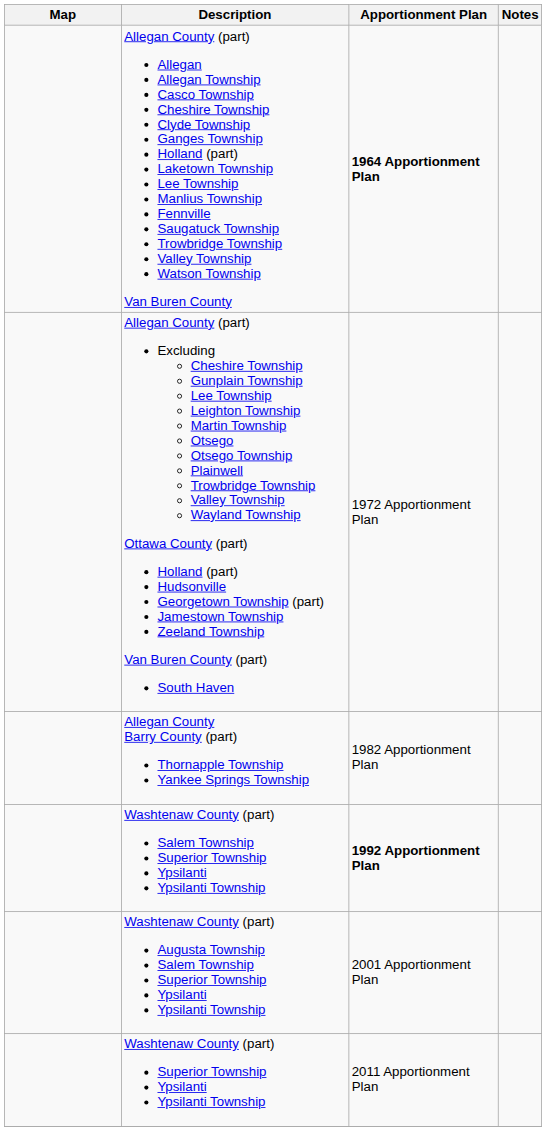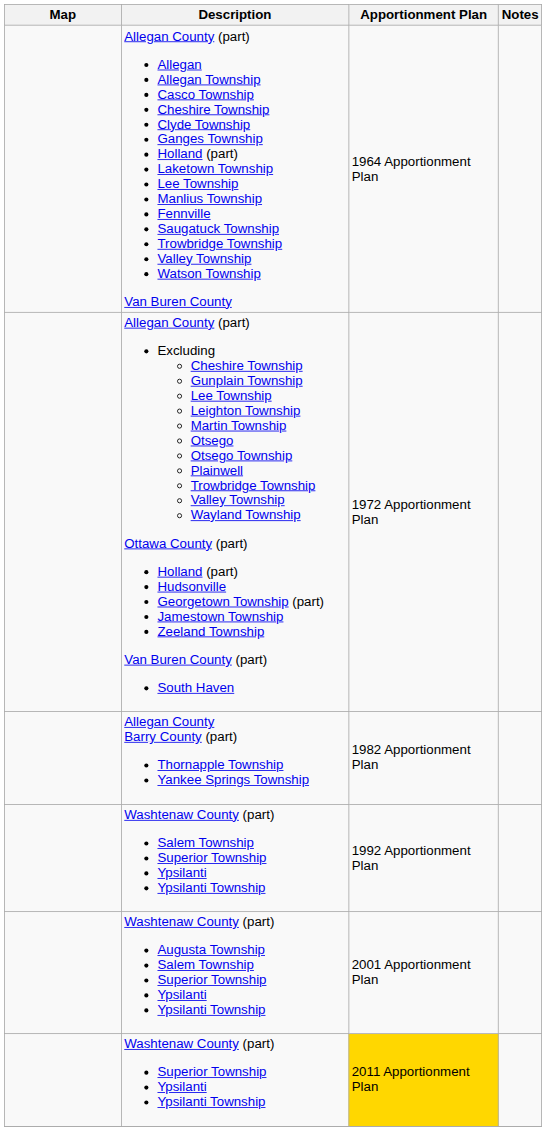(416, 168) bold -> (411, 168) normal
(416, 857) bold -> (411, 857) normal
(411, 1080) no background -> (411, 1080) gold background
